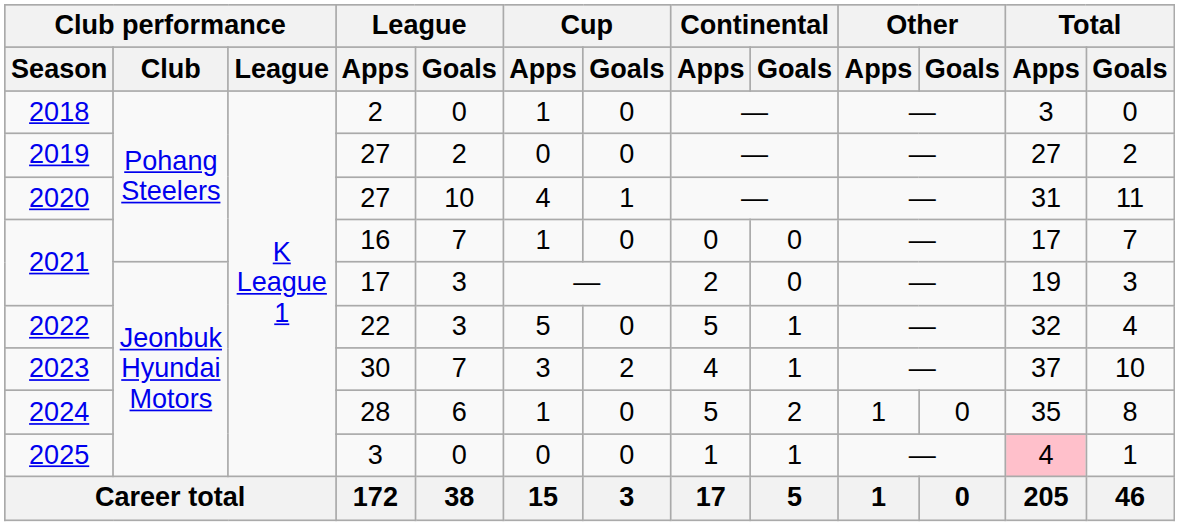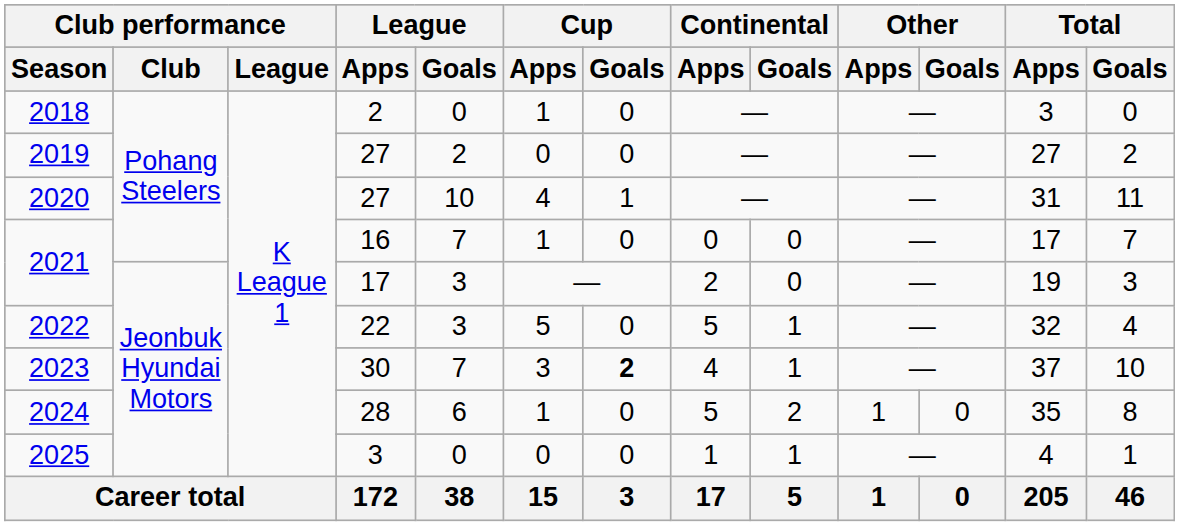(627, 369) normal -> (627, 369) bold
(1046, 454) pink background -> (1046, 454) no background
